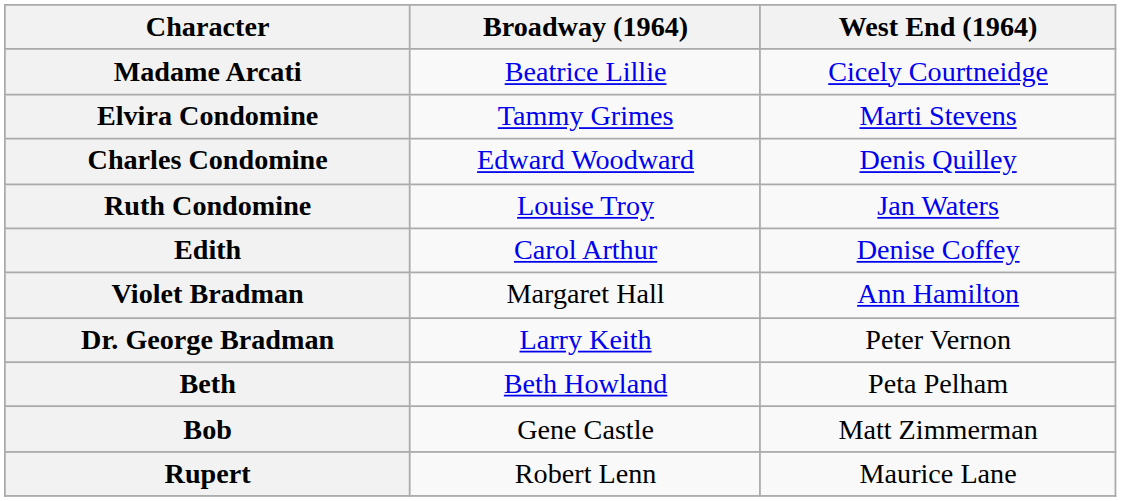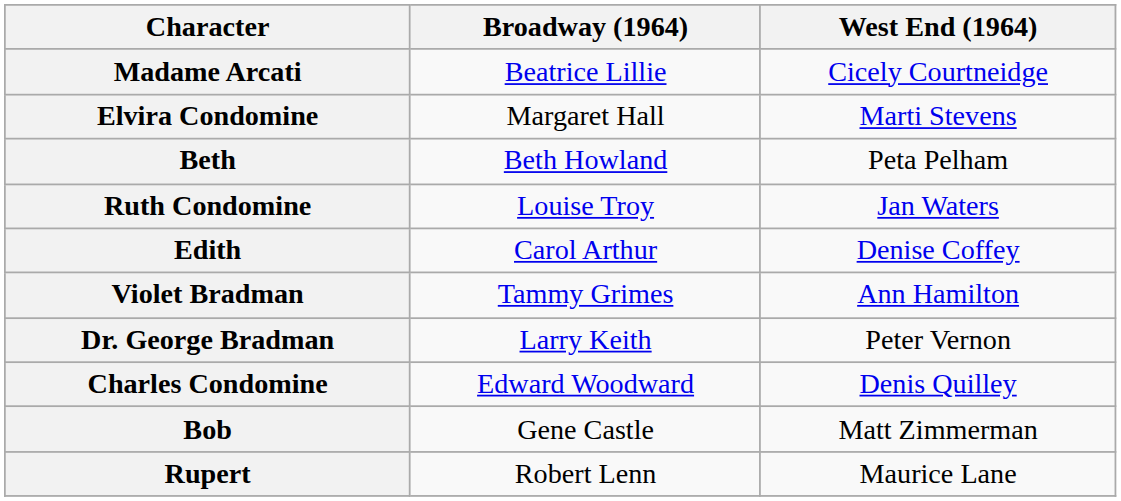(586, 116) Tammy Grimes -> (586, 116) Margaret Hall
rows swapped: (208, 160) <-> (208, 384)
(586, 294) Margaret Hall -> (586, 294) Tammy Grimes
